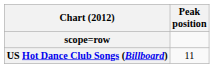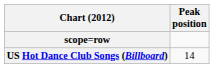(189, 55) 11 -> (189, 55) 14
